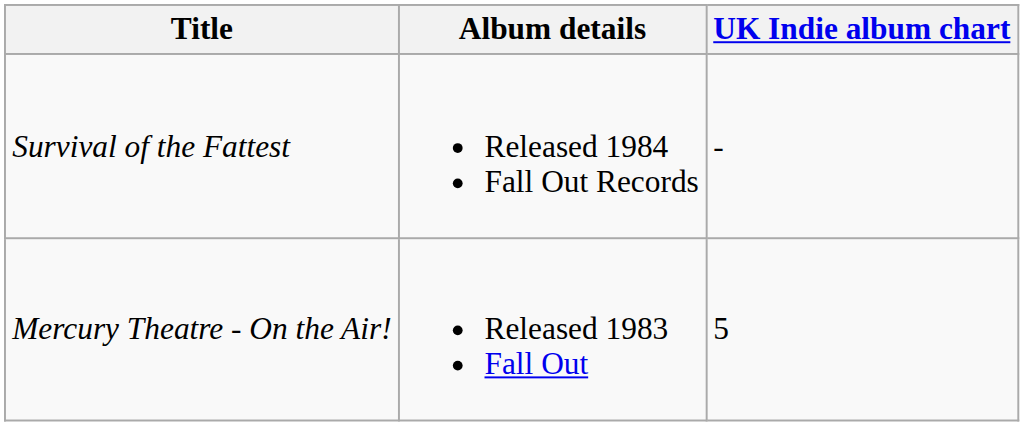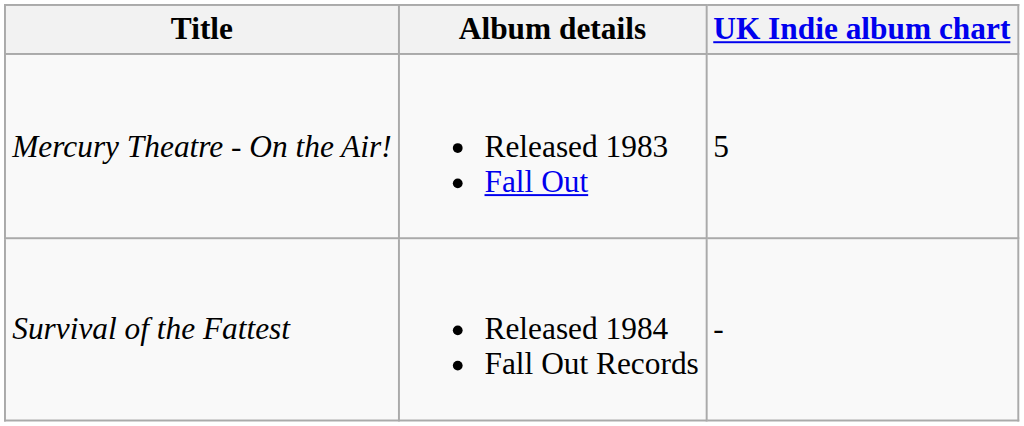rows swapped: (202, 328) <-> (151, 145)
